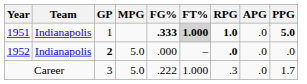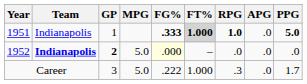(63, 51) normal -> (66, 51) bold
(167, 51) no background -> (171, 51) lightyellow background
(233, 51) bold -> (238, 51) normal
